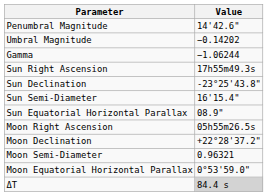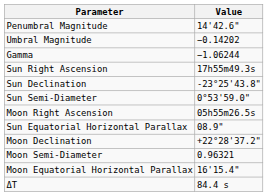(218, 98) 16'15.4" -> (224, 98) 0°53'59.0"
rows swapped: (97, 112) <-> (60, 127)
(224, 170) 0°53'59.0" -> (218, 170) 16'15.4"
(213, 184) lightgrey background -> (213, 184) no background
